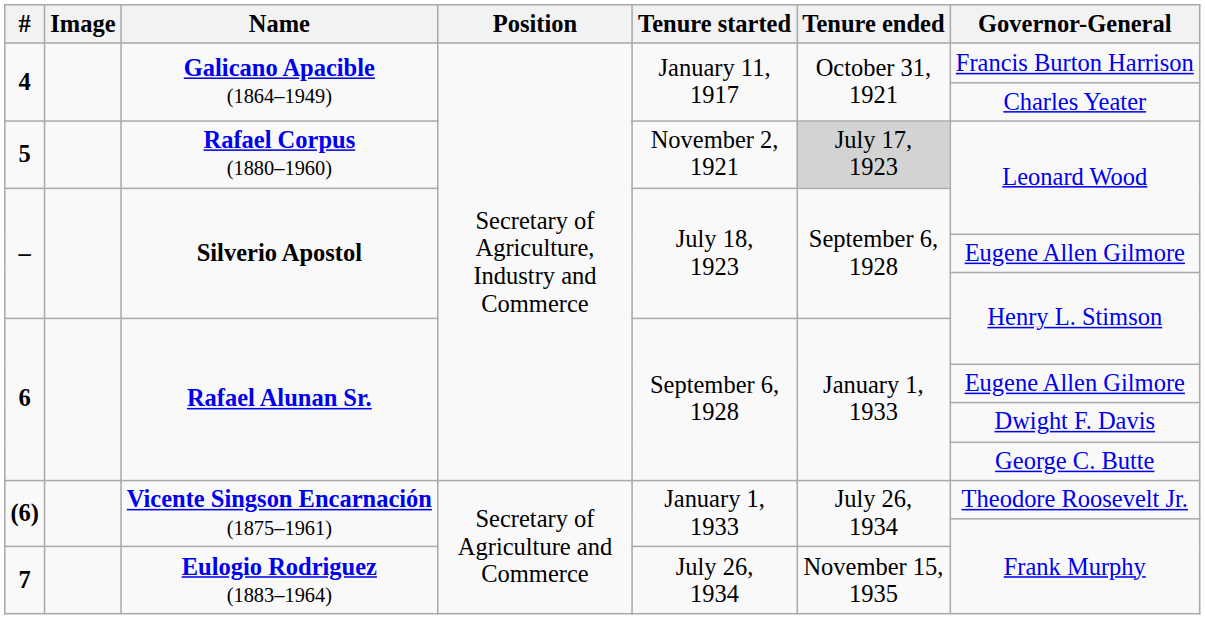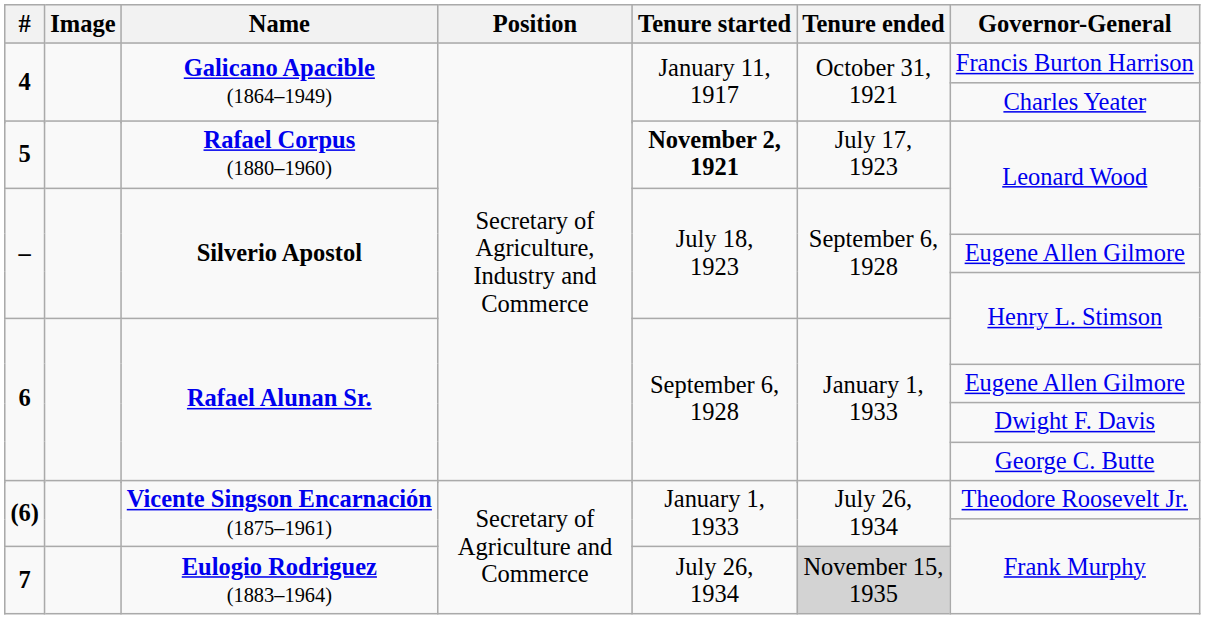(715, 154) normal -> (715, 154) bold
(873, 154) lightgrey background -> (873, 154) no background
(873, 579) no background -> (873, 579) lightgrey background
